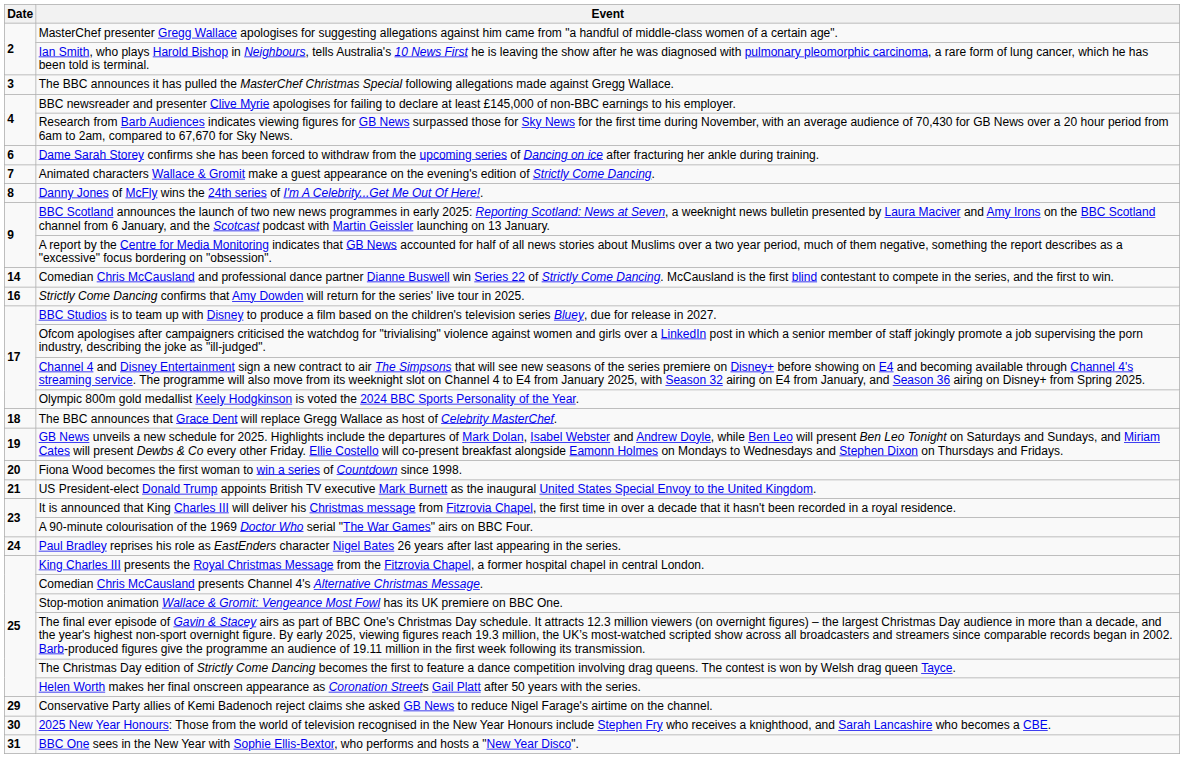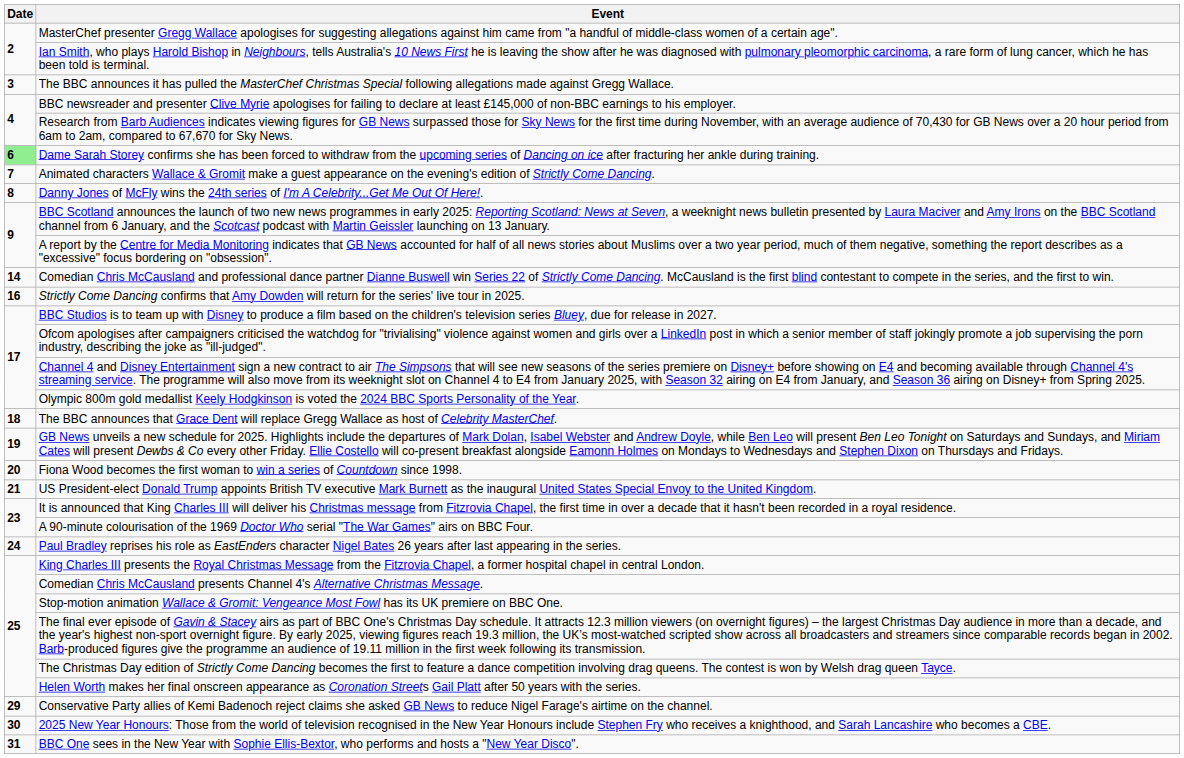(10, 155) no background -> (10, 155) lightgreen background
